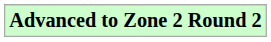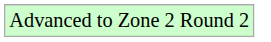(135, 20) bold -> (129, 20) normal
